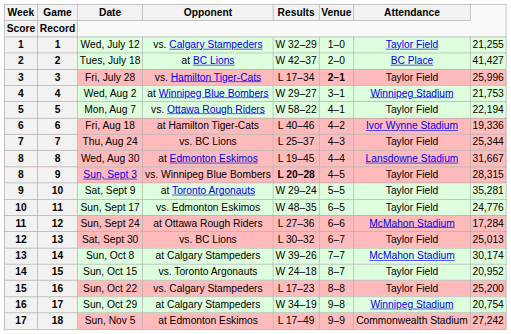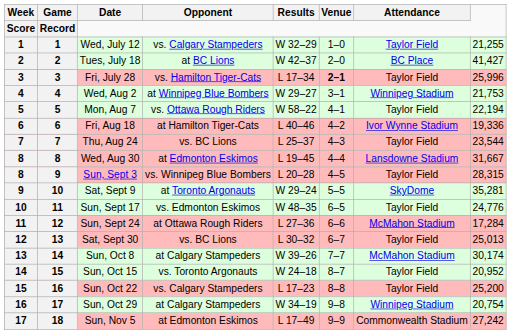(488, 142) 25,344 -> (488, 142) 23,544
(296, 175) bold -> (296, 175) normal
(412, 191) Taylor Field -> (412, 191) SkyDome
